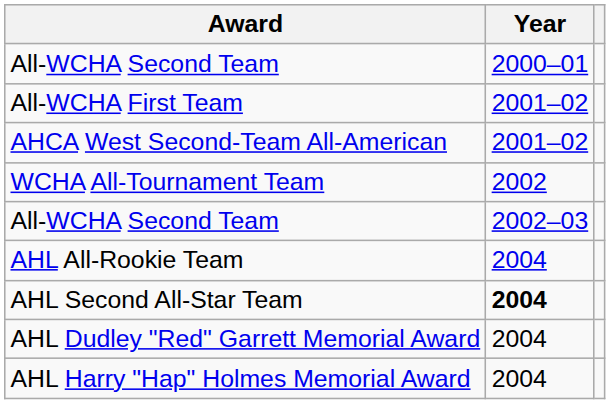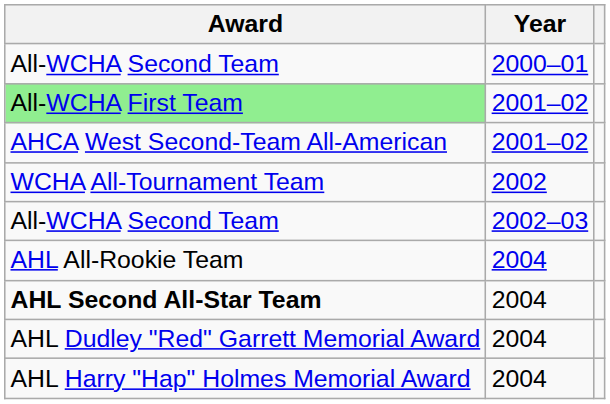(127, 102) no background -> (127, 102) lightgreen background
(157, 299) normal -> (166, 299) bold
(519, 299) bold -> (519, 299) normal
